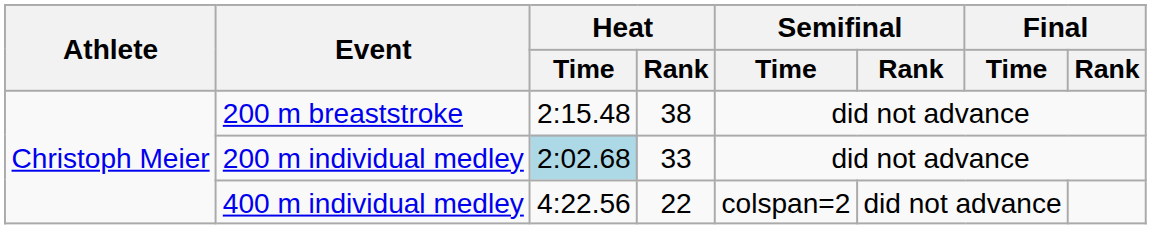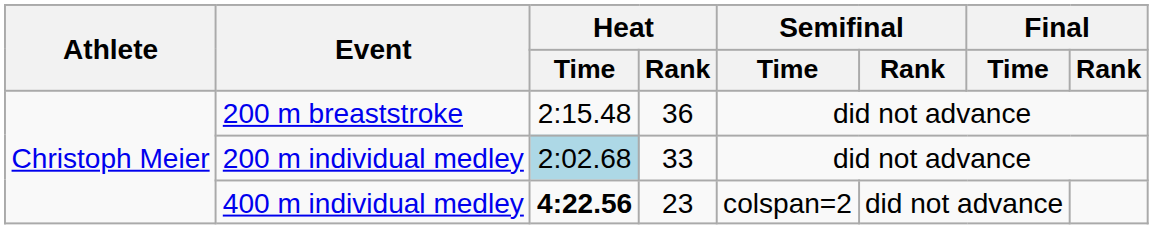(676, 114) 38 -> (678, 114) 36
(584, 202) normal -> (585, 202) bold
(676, 202) 22 -> (678, 202) 23
